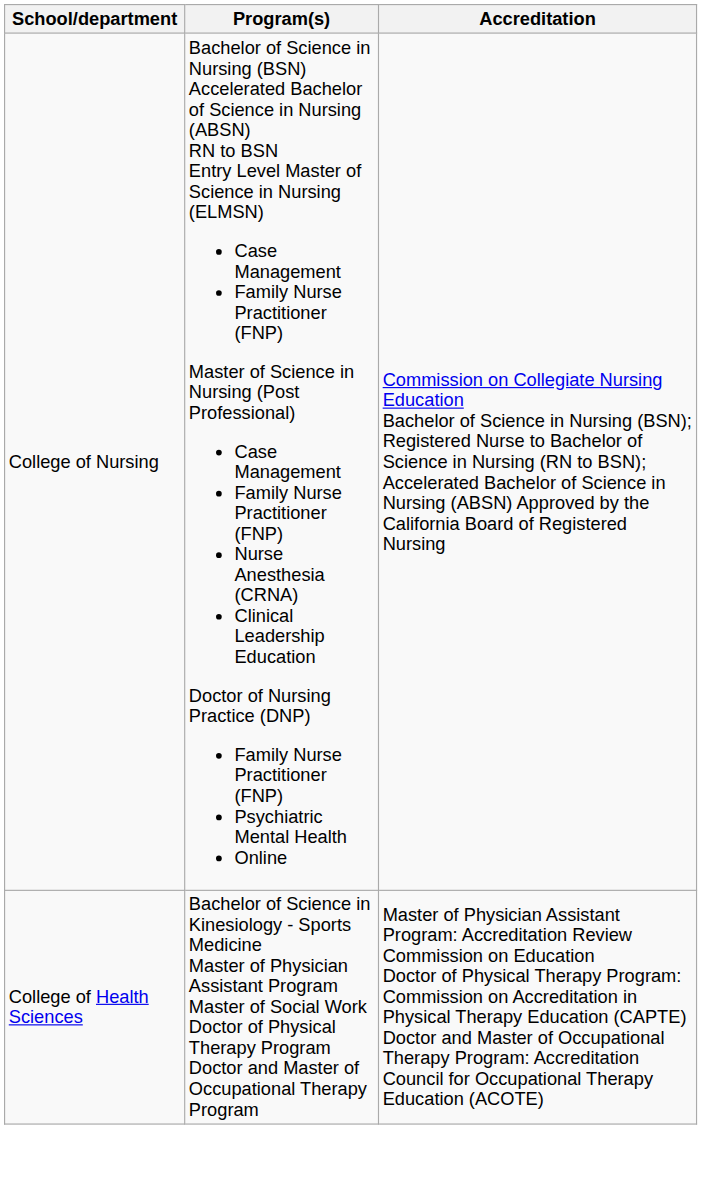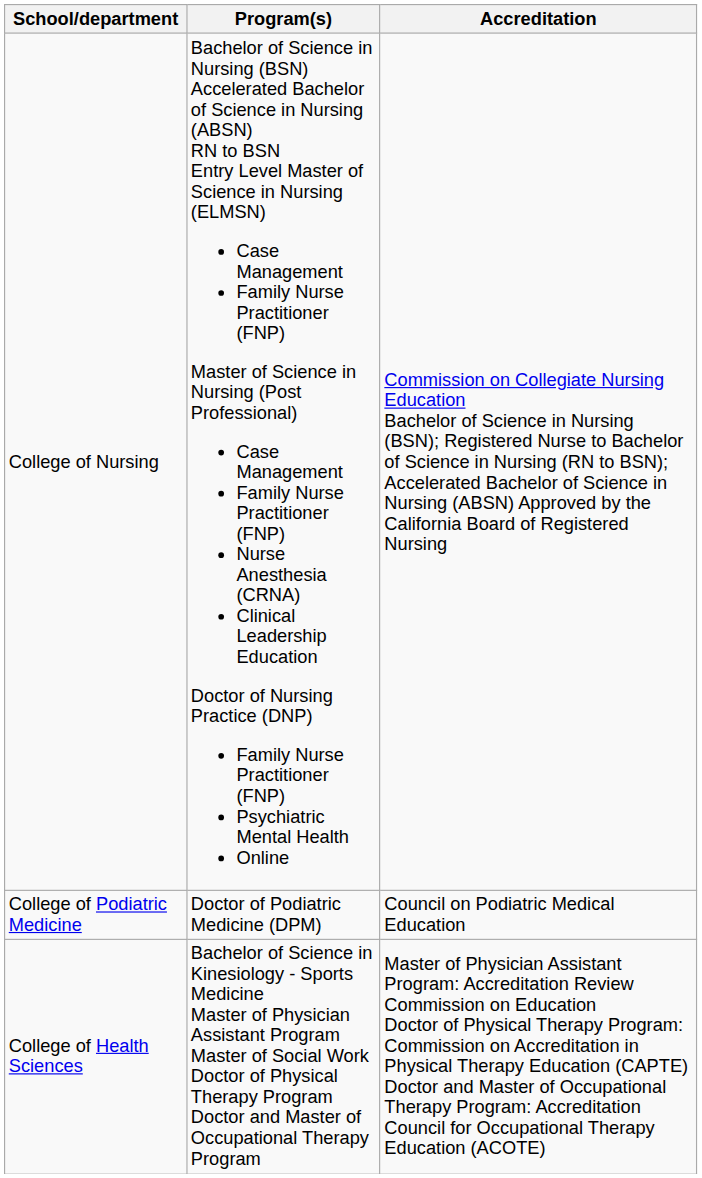+ row: (88, 914)
